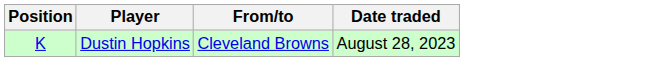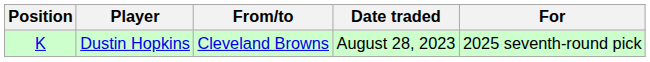+ column: (552, 17)
